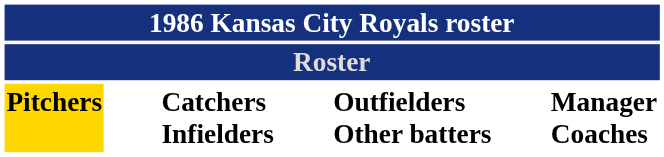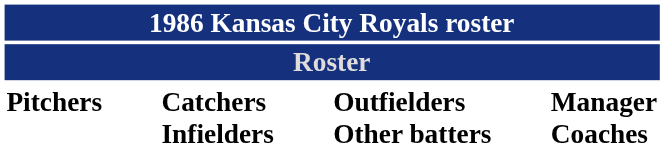(54, 101) gold background -> (54, 101) no background
